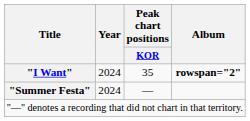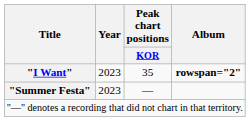(110, 72) 2024 -> (110, 72) 2023
(110, 90) 2024 -> (110, 90) 2023
